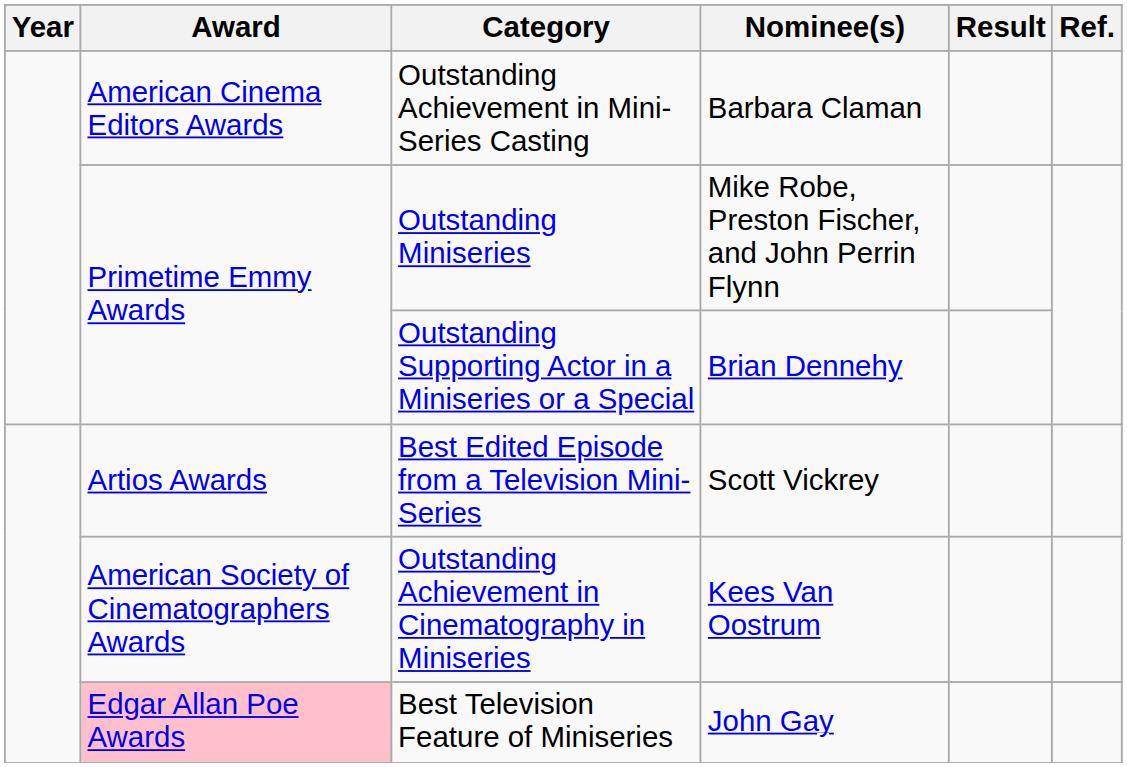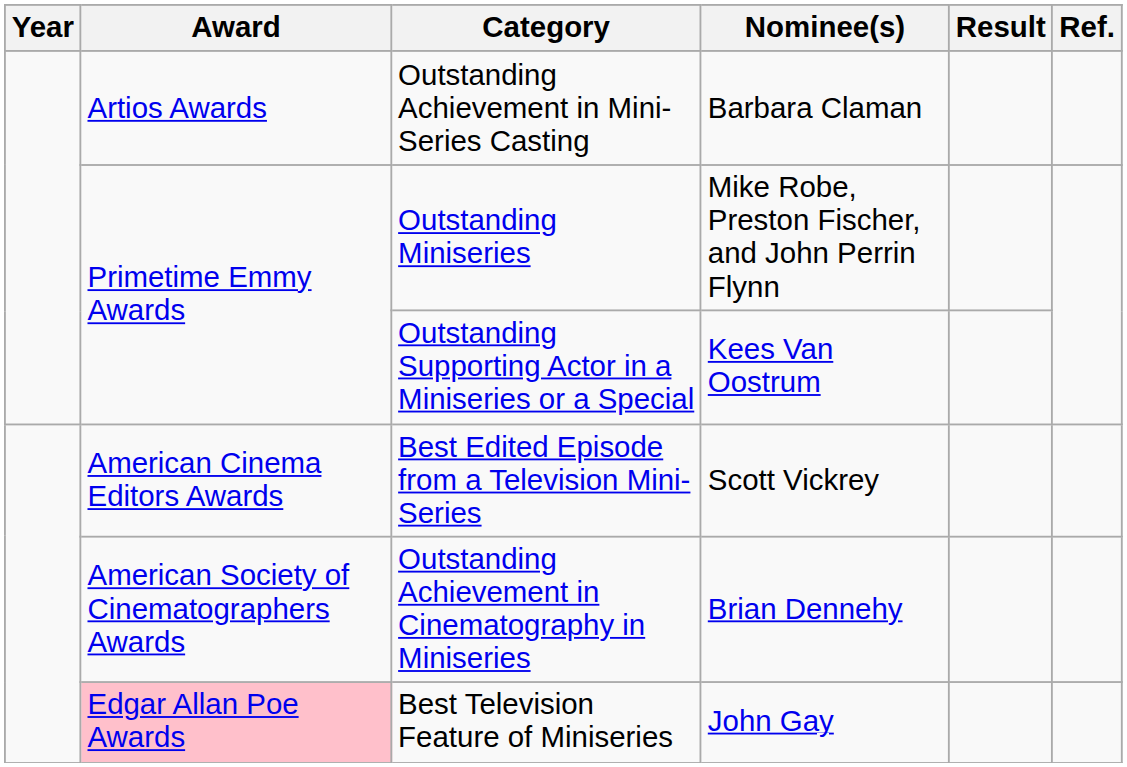(204, 107) American Cinema Editors Awards -> (177, 107) Artios Awards
(805, 366) Brian Dennehy -> (771, 366) Kees Van Oostrum
(177, 479) Artios Awards -> (204, 479) American Cinema Editors Awards
(771, 609) Kees Van Oostrum -> (805, 609) Brian Dennehy
